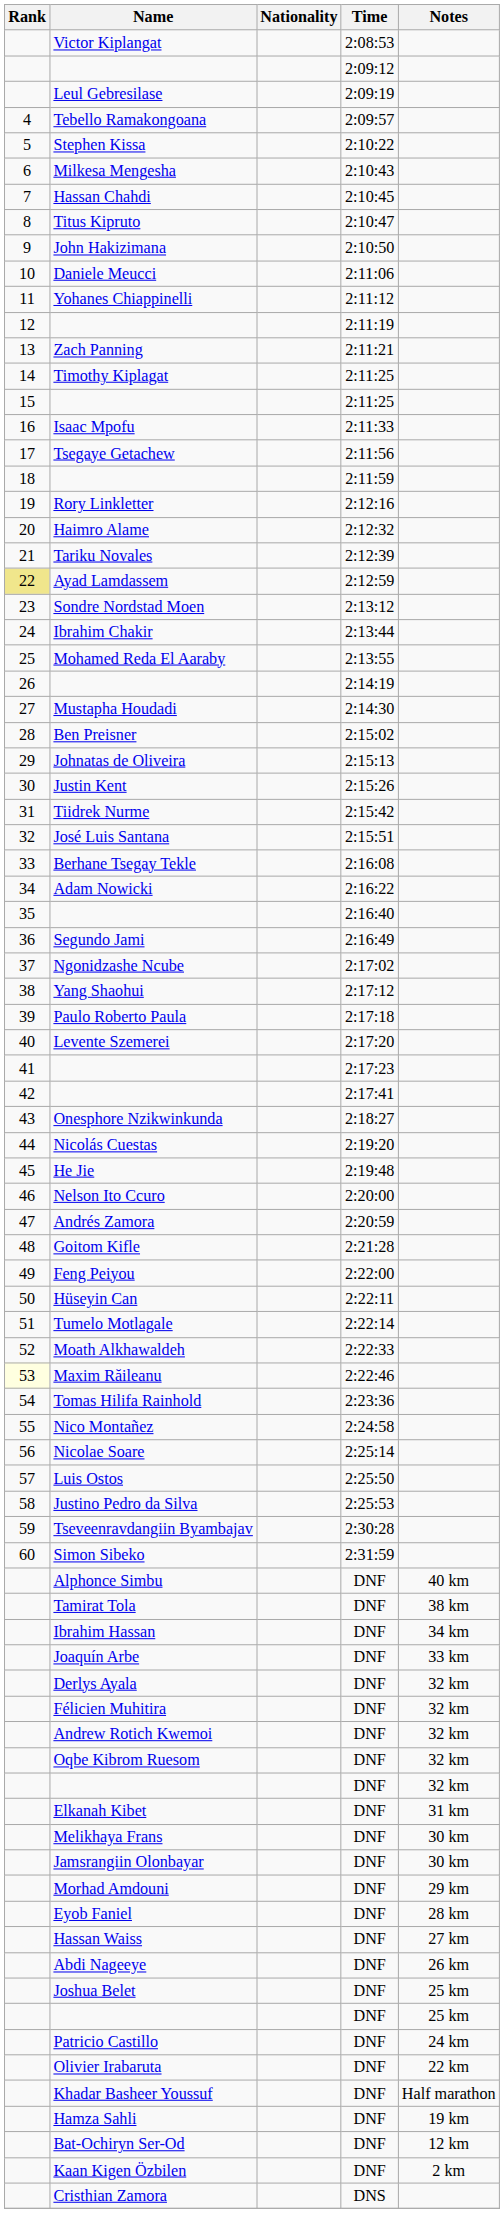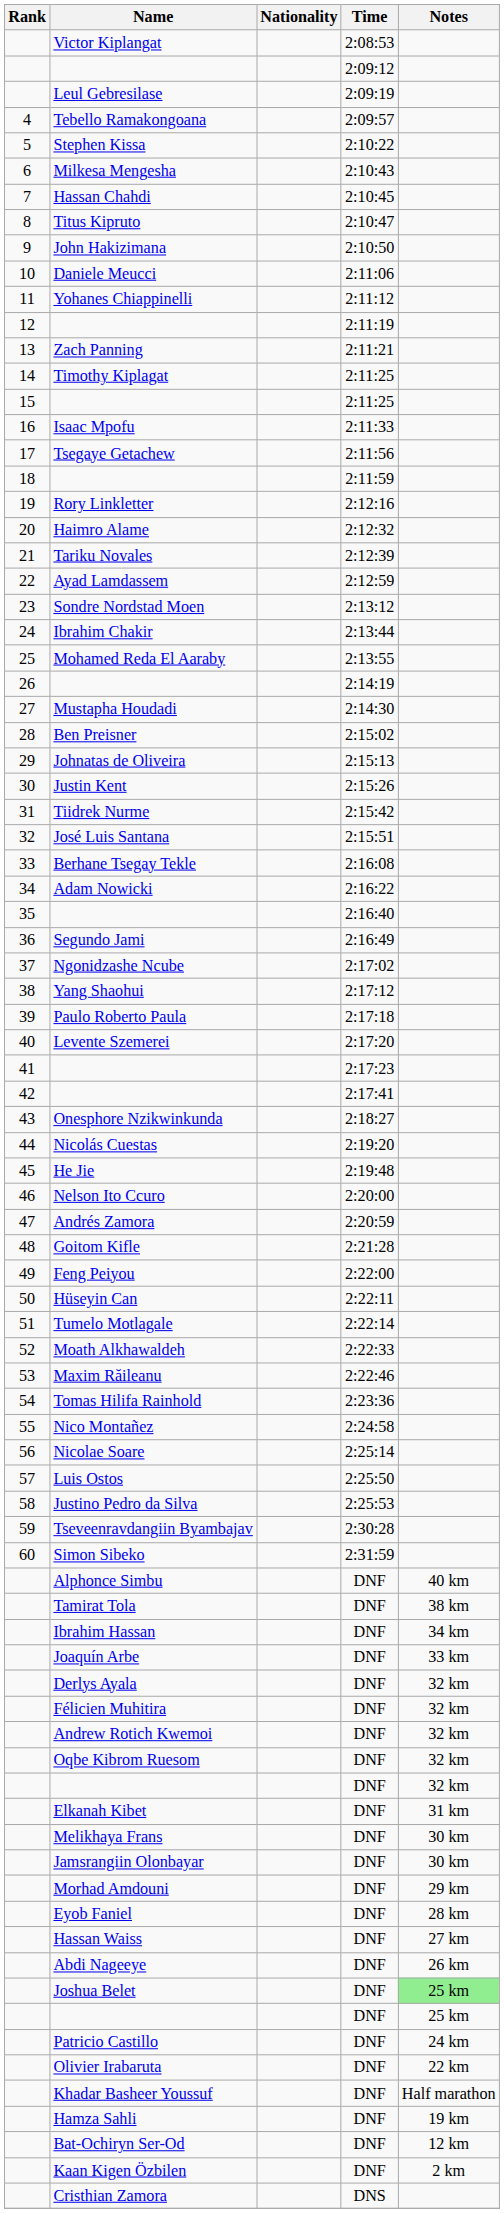(27, 581) khaki background -> (27, 581) no background
(27, 1375) lightyellow background -> (27, 1375) no background
(449, 1990) no background -> (449, 1990) lightgreen background
